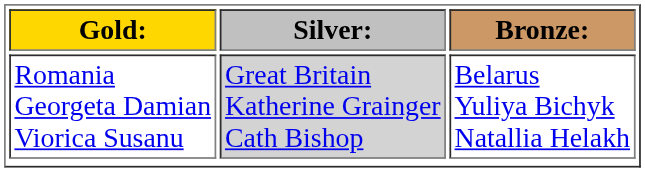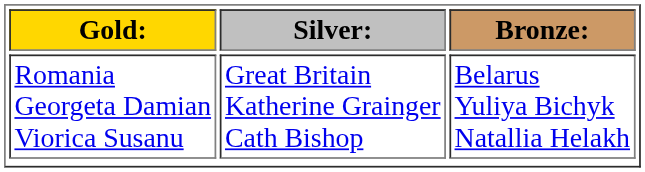(333, 106) lightgrey background -> (333, 106) no background
